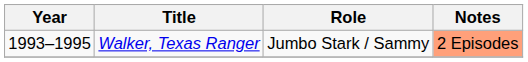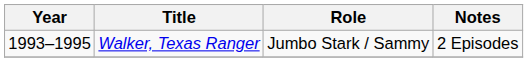(478, 43) lightsalmon background -> (478, 43) no background
